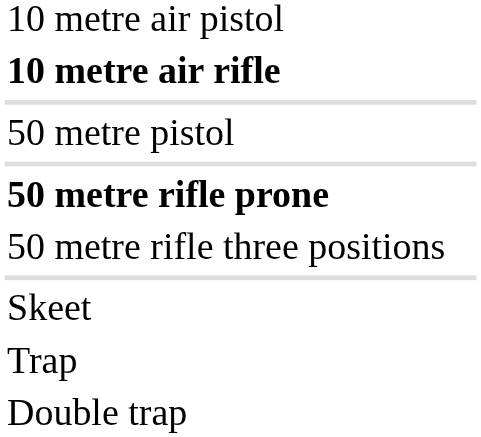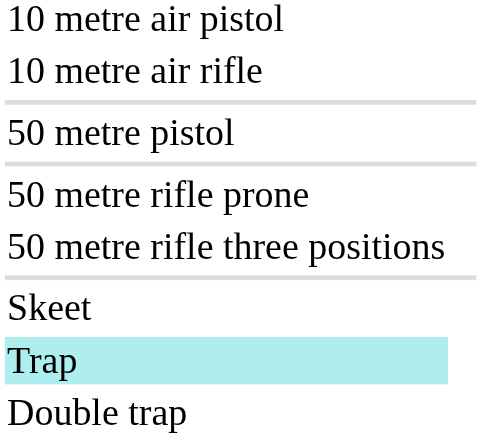(144, 70) bold -> (135, 70) normal
(168, 194) bold -> (158, 194) normal
(42, 360) no background -> (42, 360) paleturquoise background
